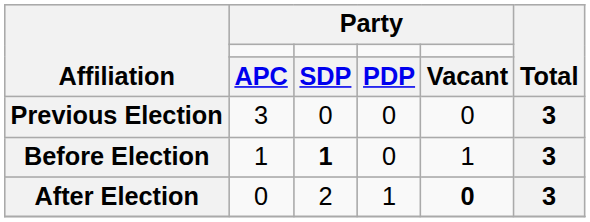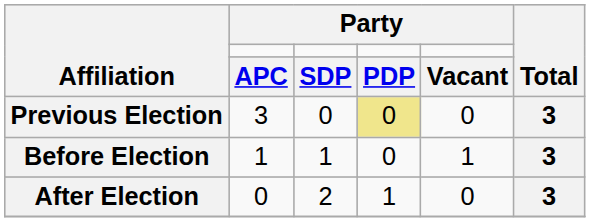(389, 116) no background -> (389, 116) khaki background
(325, 156) bold -> (325, 156) normal
(467, 196) bold -> (467, 196) normal
